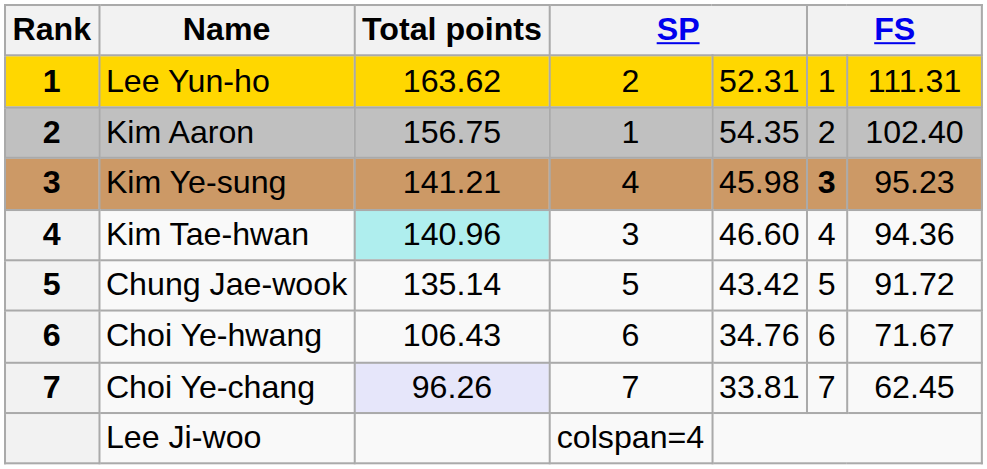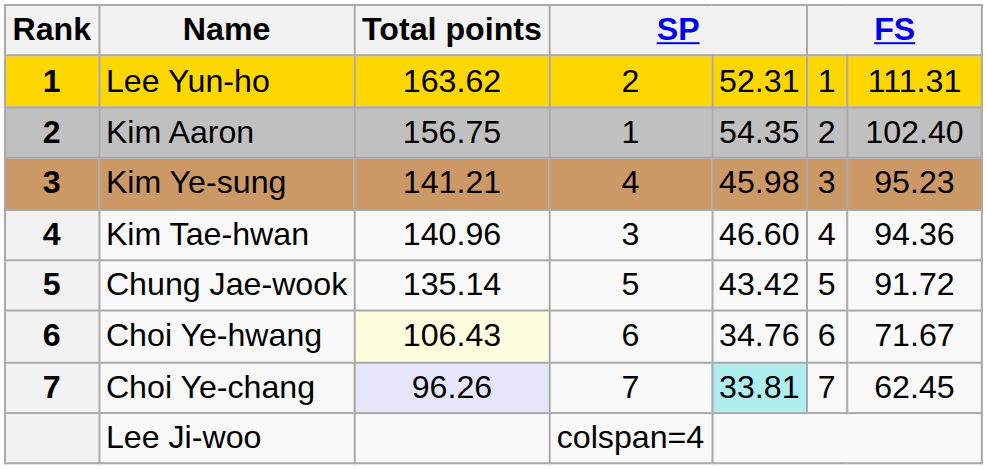(827, 183) bold -> (827, 183) normal
(452, 234) paleturquoise background -> (452, 234) no background
(452, 336) no background -> (452, 336) lightyellow background
(759, 387) no background -> (759, 387) paleturquoise background
